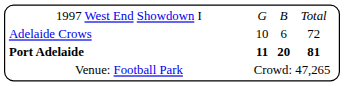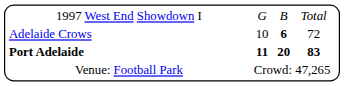(284, 34) normal -> (284, 34) bold
(314, 52) 81 -> (314, 52) 83
